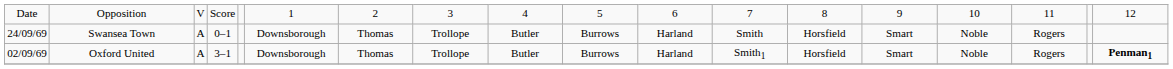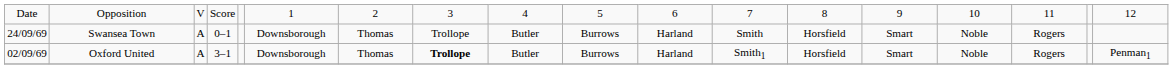(450, 53) normal -> (450, 53) bold
(1130, 53) bold -> (1130, 53) normal
